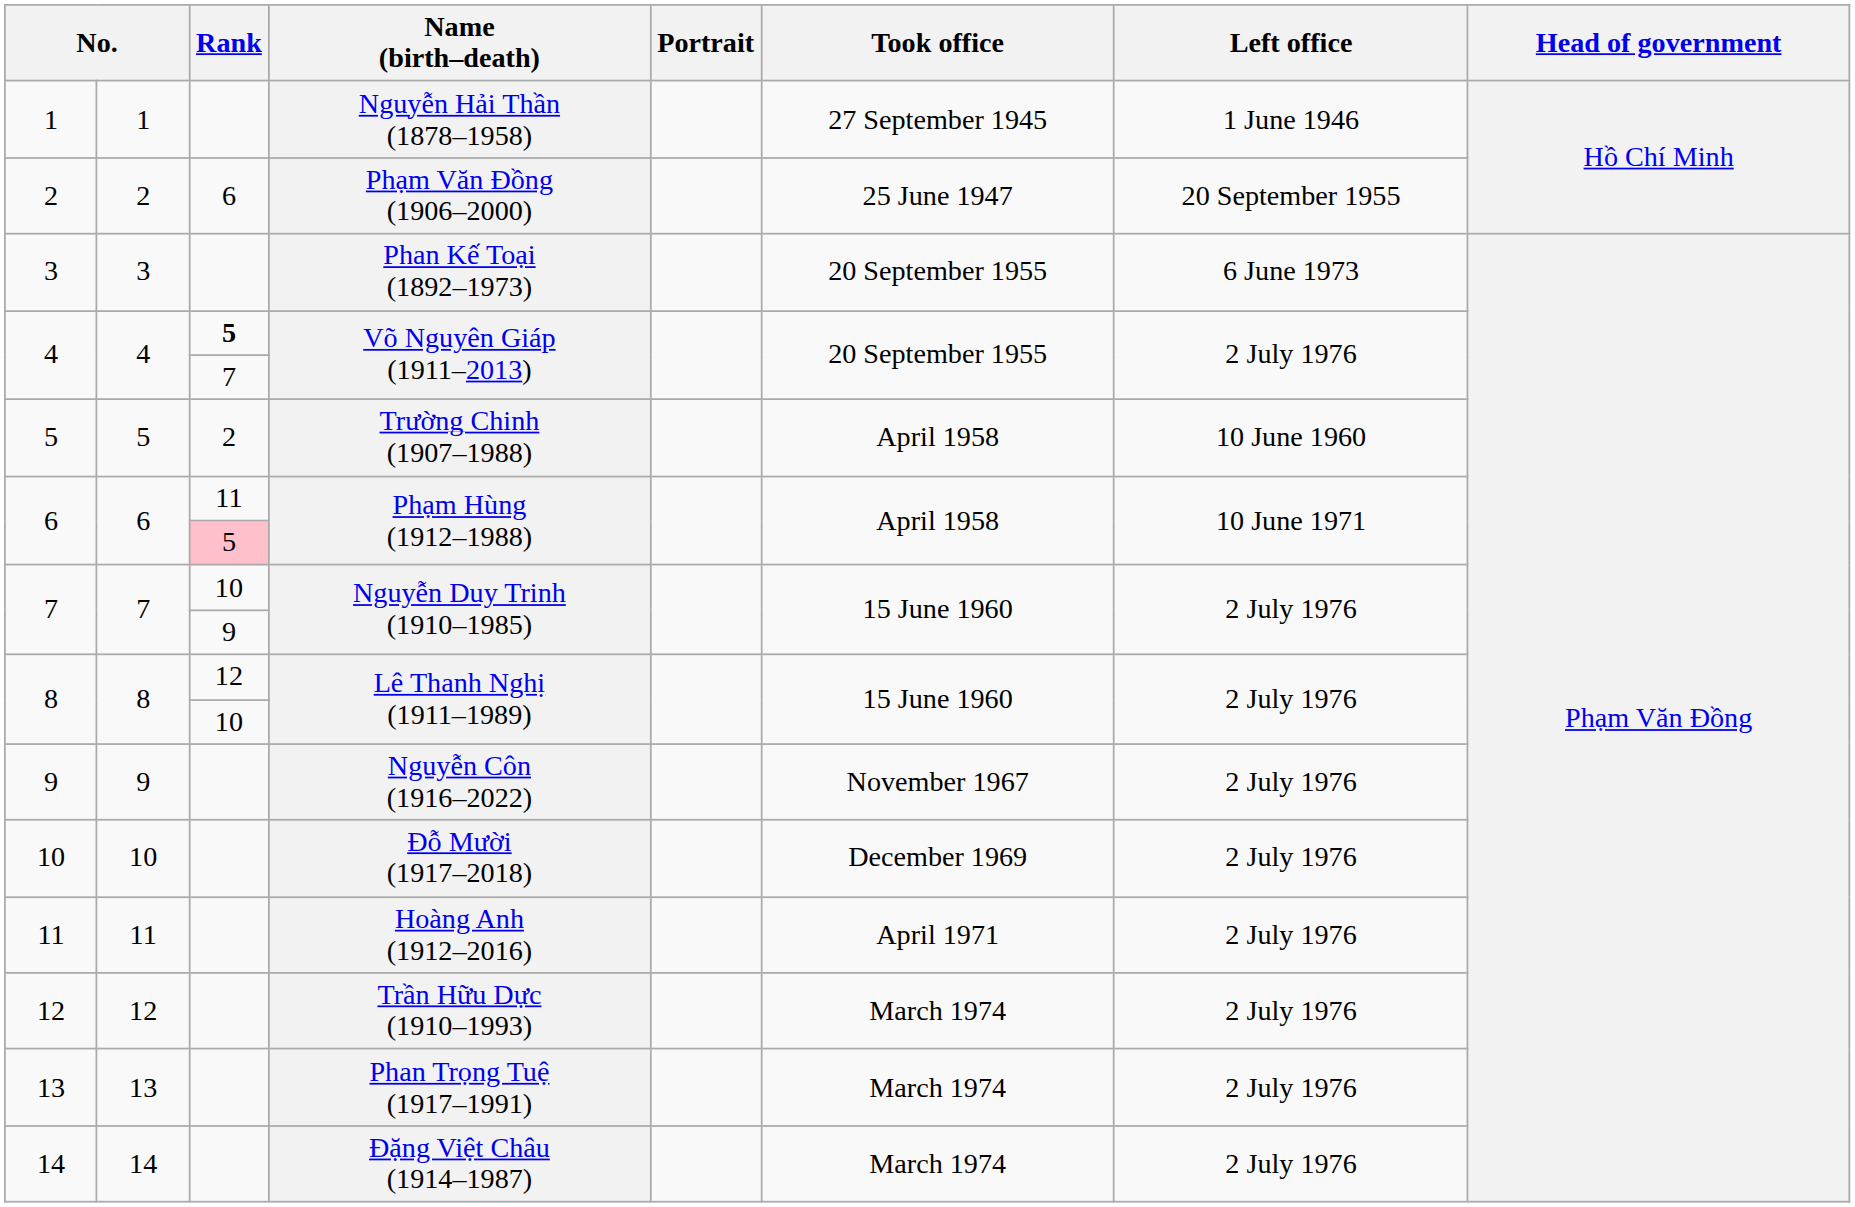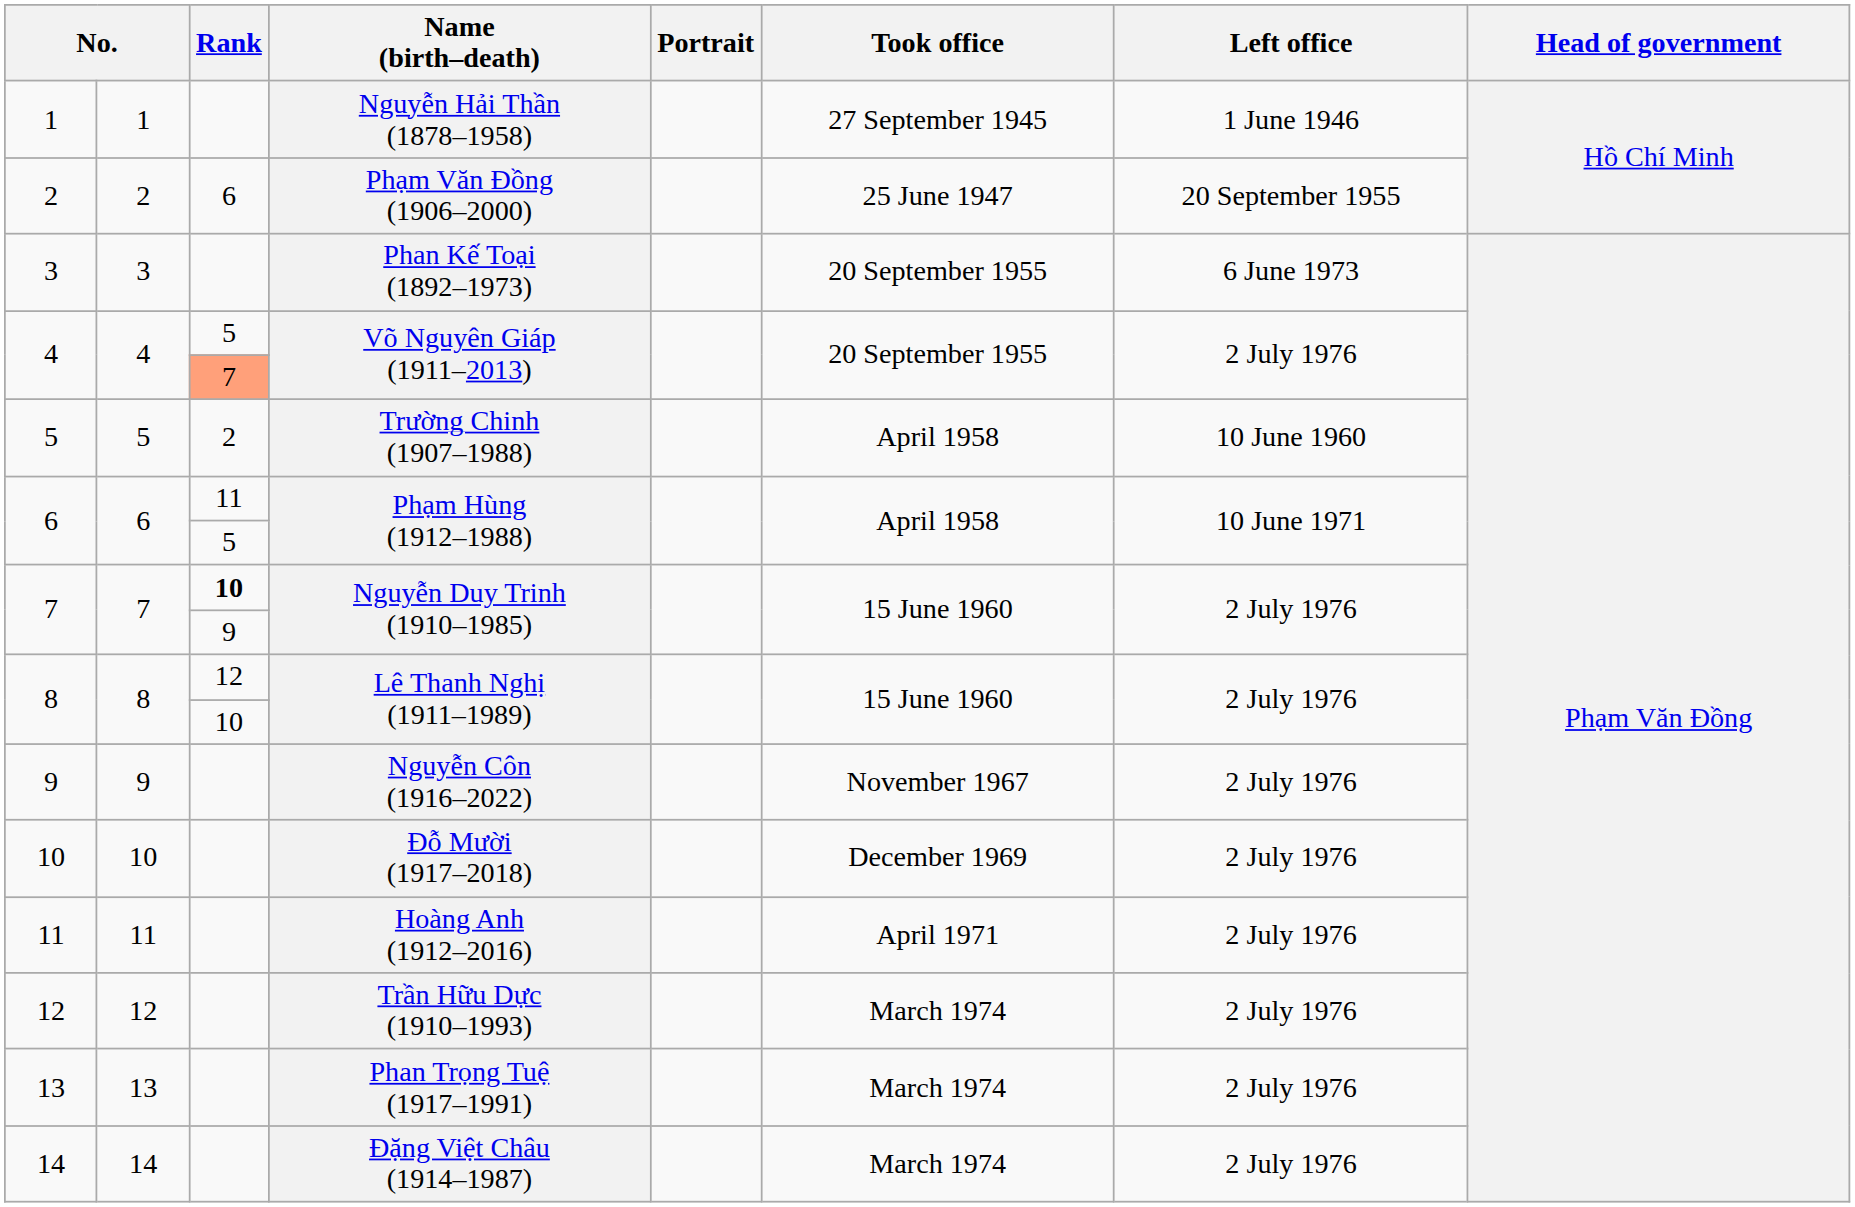(229, 332) bold -> (229, 332) normal
(229, 376) no background -> (229, 376) lightsalmon background
(229, 542) pink background -> (229, 542) no background
(229, 587) normal -> (229, 587) bold
